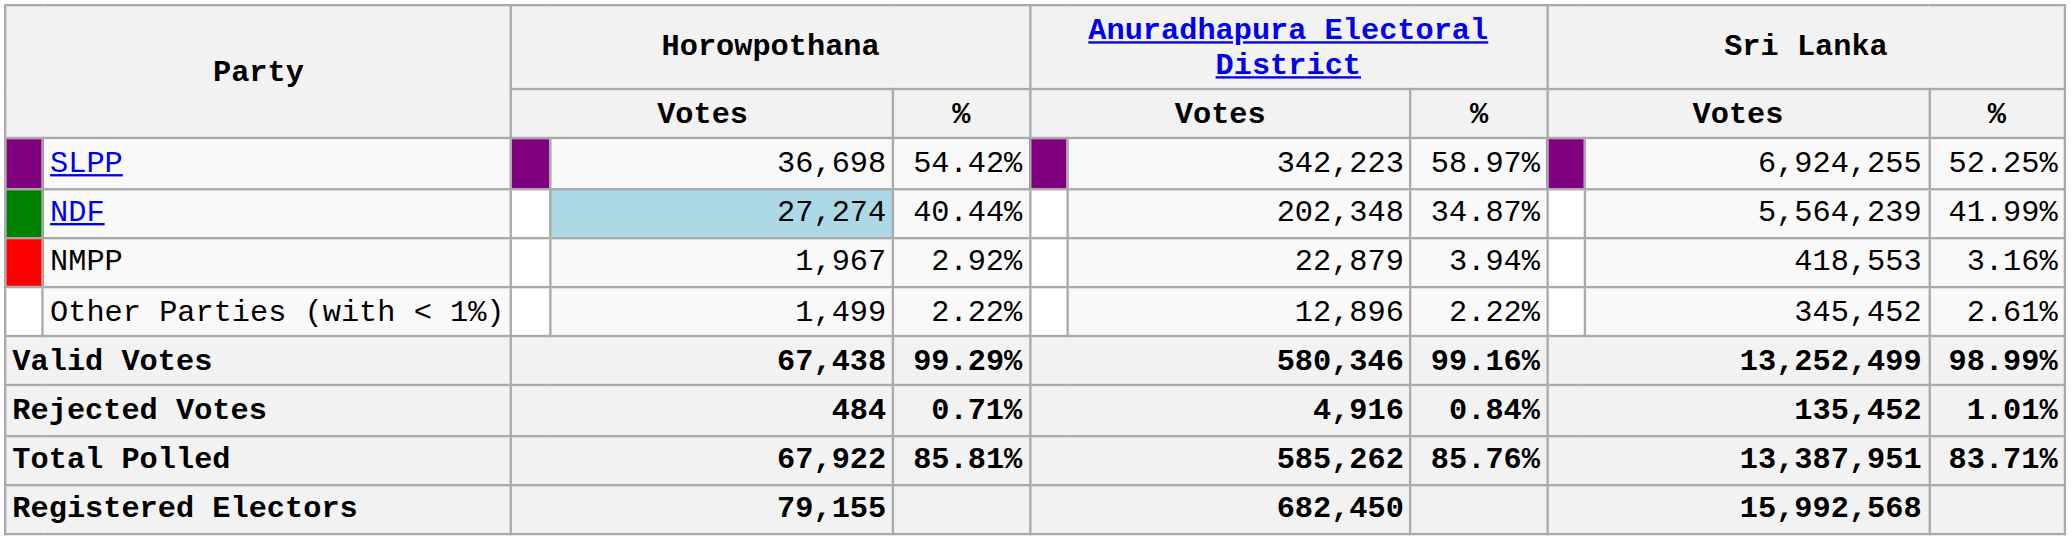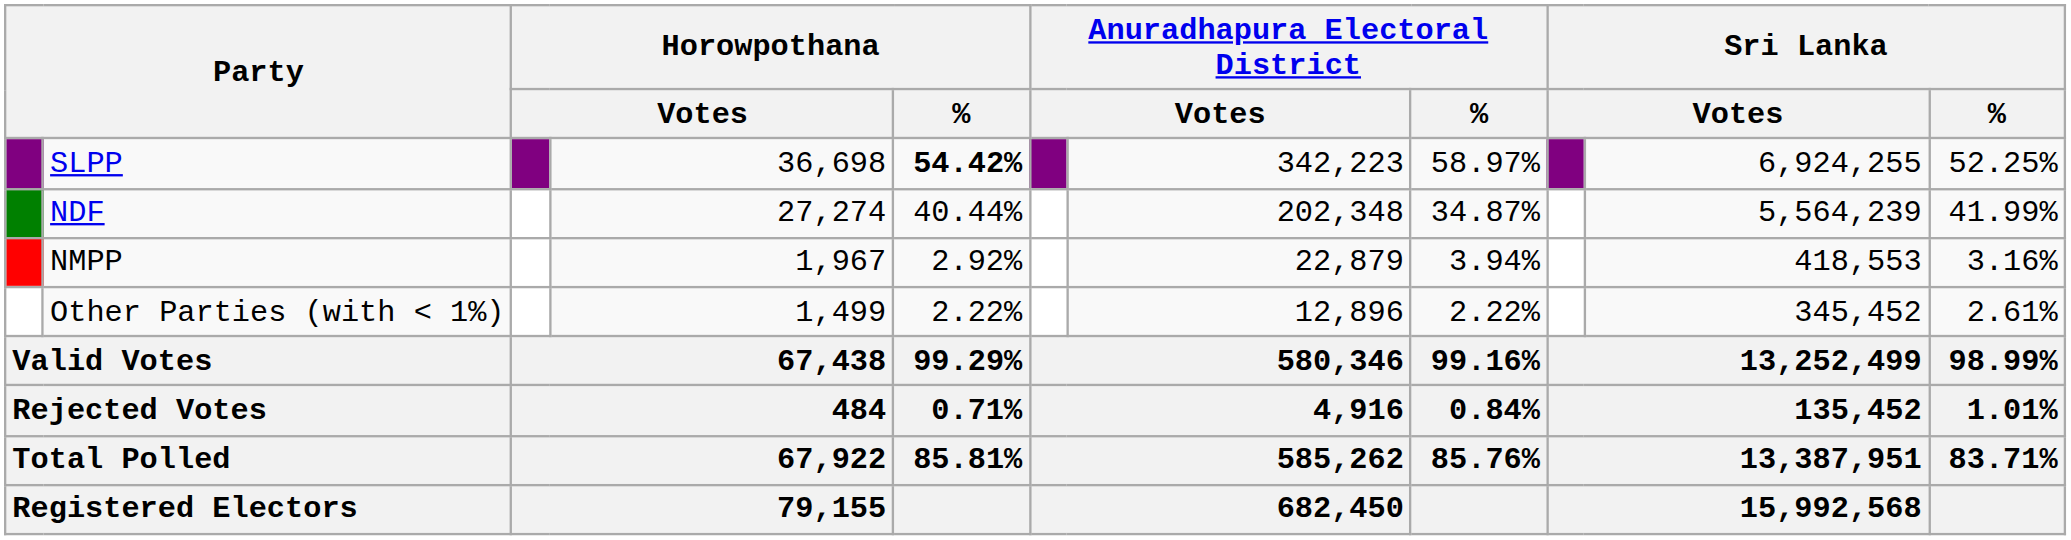(968, 164) normal -> (968, 164) bold
(832, 213) lightblue background -> (832, 213) no background
